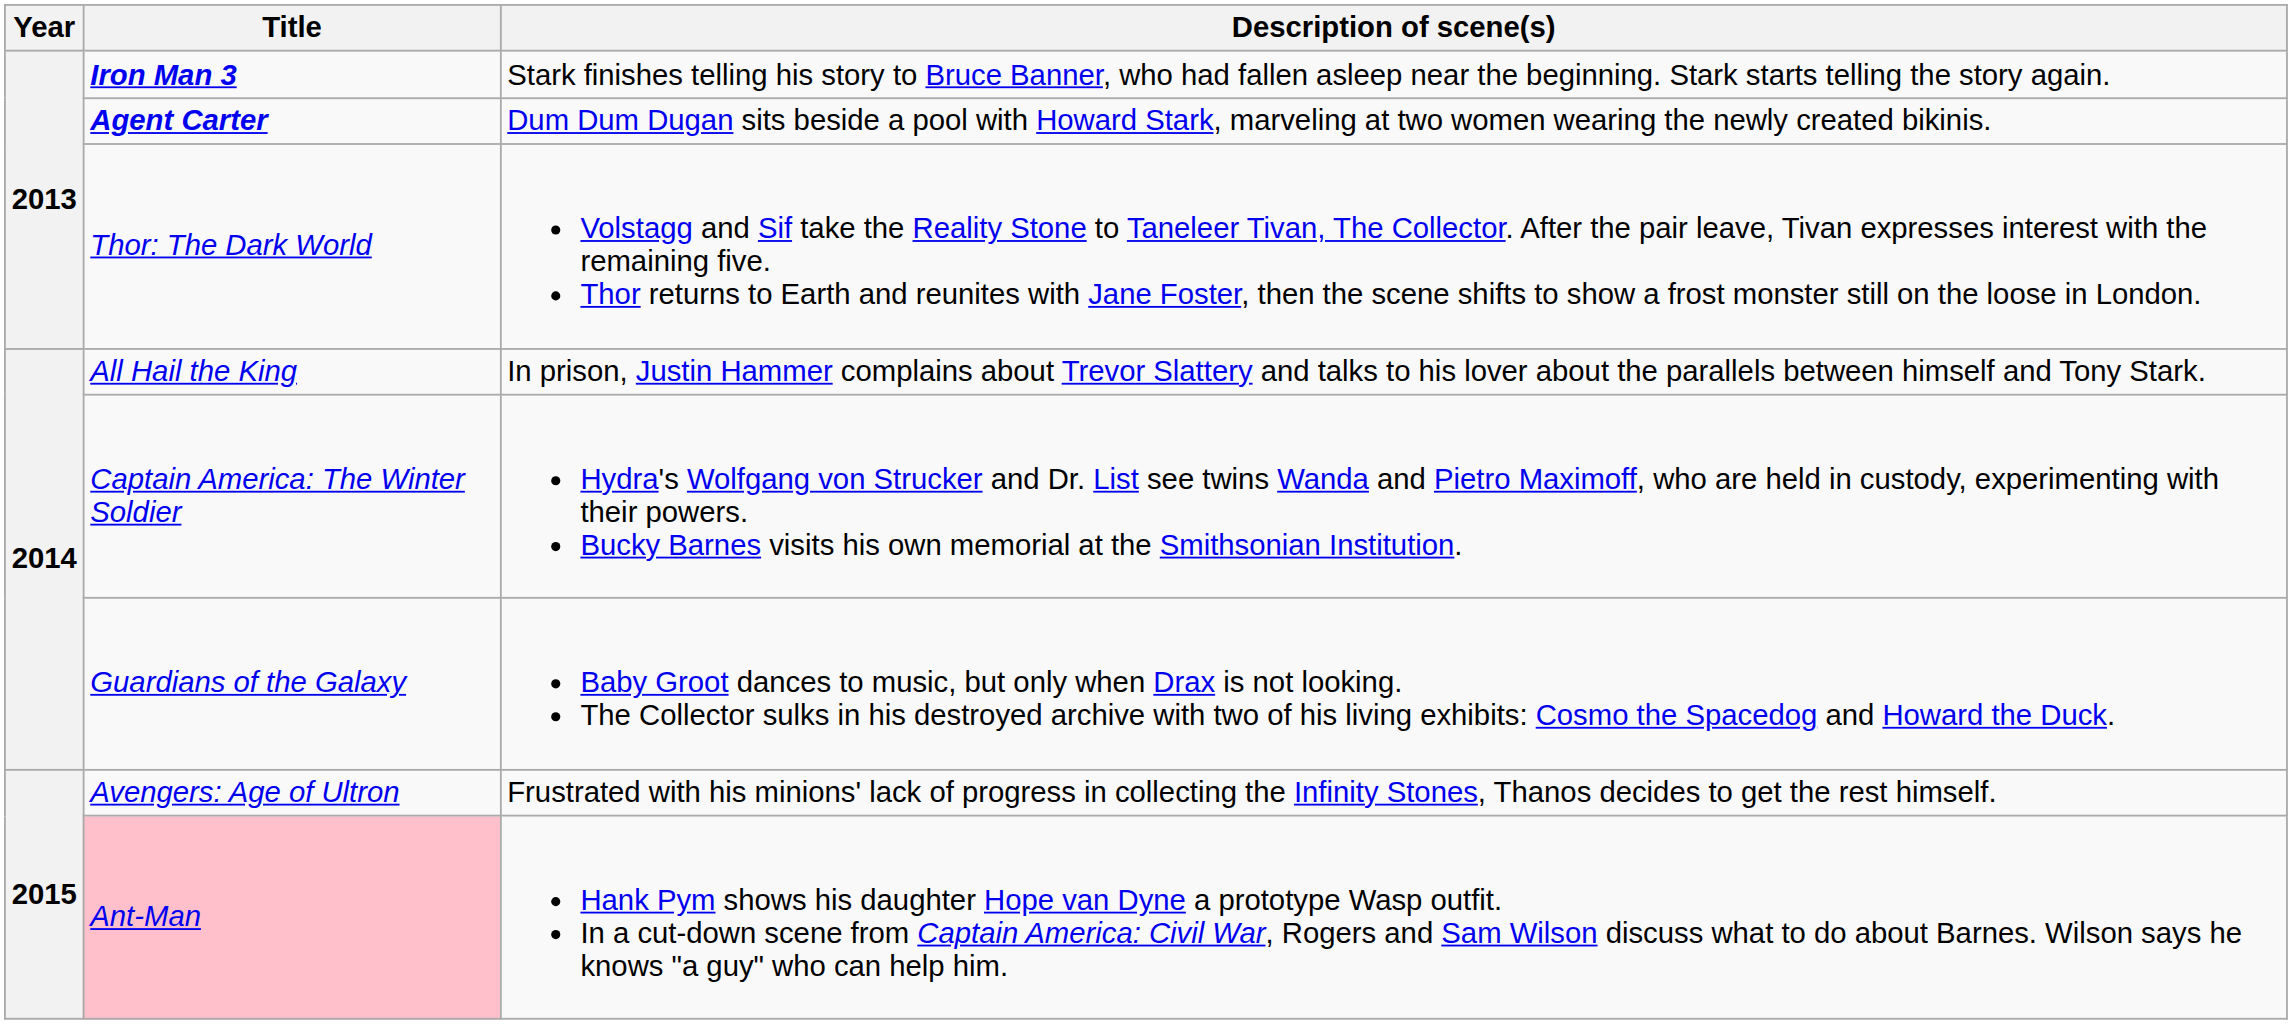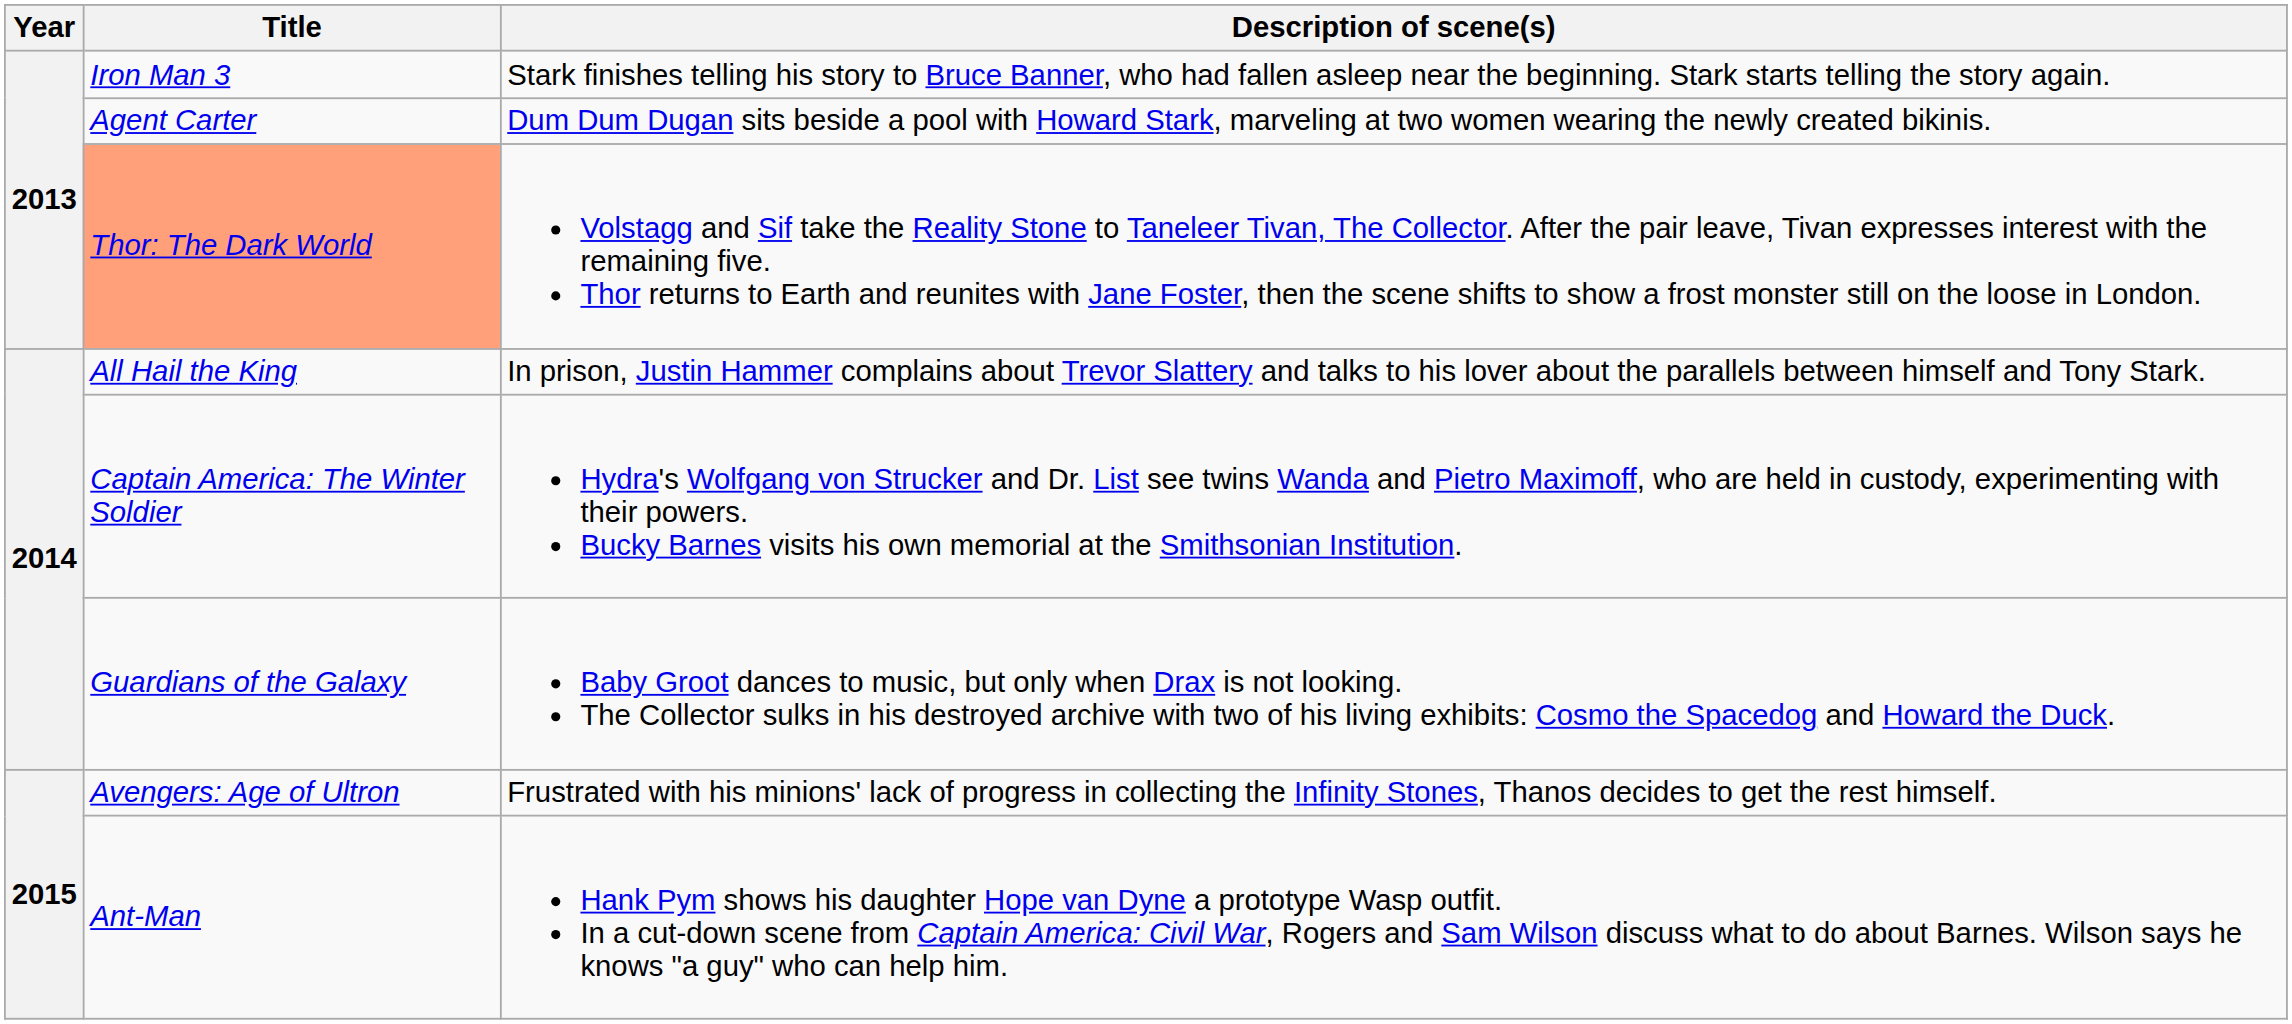(164, 74) bold -> (160, 74) normal
(179, 120) bold -> (173, 120) normal
(231, 245) no background -> (231, 245) lightsalmon background
(146, 917) pink background -> (146, 917) no background
